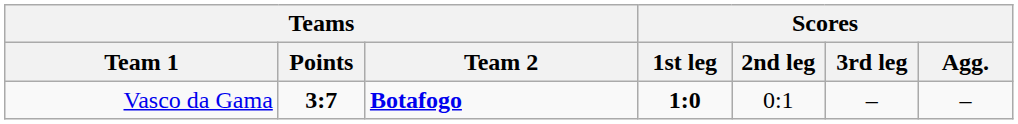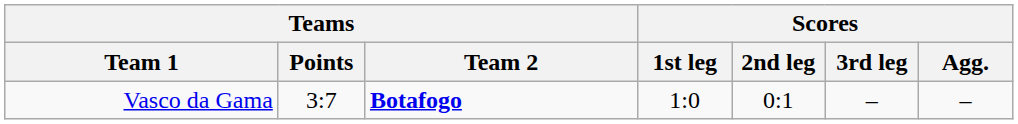(321, 99) bold -> (321, 99) normal
(685, 99) bold -> (685, 99) normal
